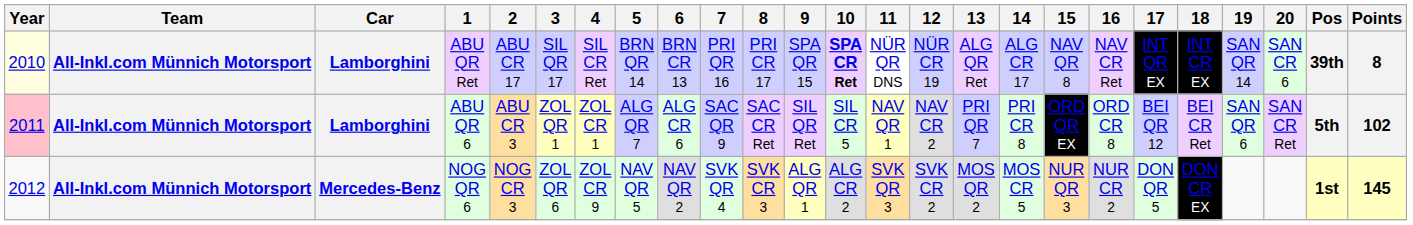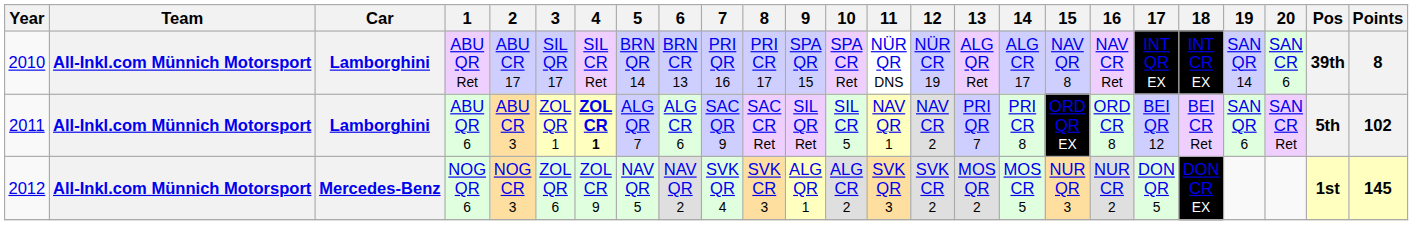(27, 63) lightyellow background -> (27, 63) no background
(846, 63) bold -> (847, 63) normal
(27, 126) pink background -> (27, 126) no background
(595, 126) normal -> (596, 126) bold
